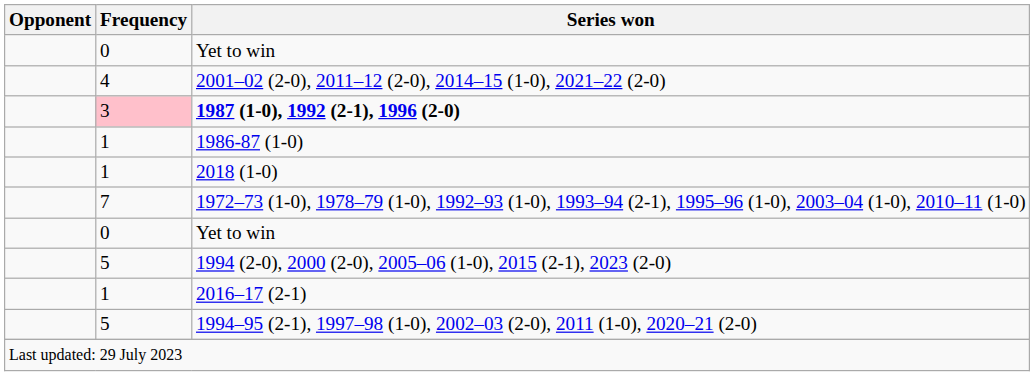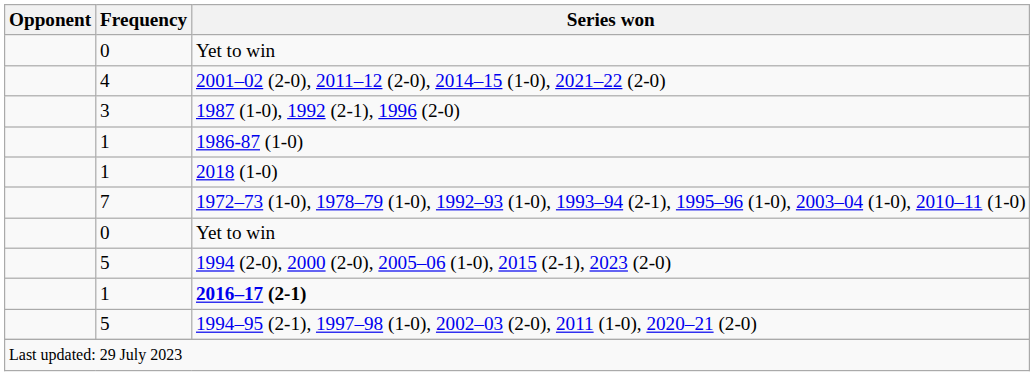(105, 111) pink background -> (105, 111) no background
(328, 111) bold -> (328, 111) normal
(251, 293) normal -> (251, 293) bold
